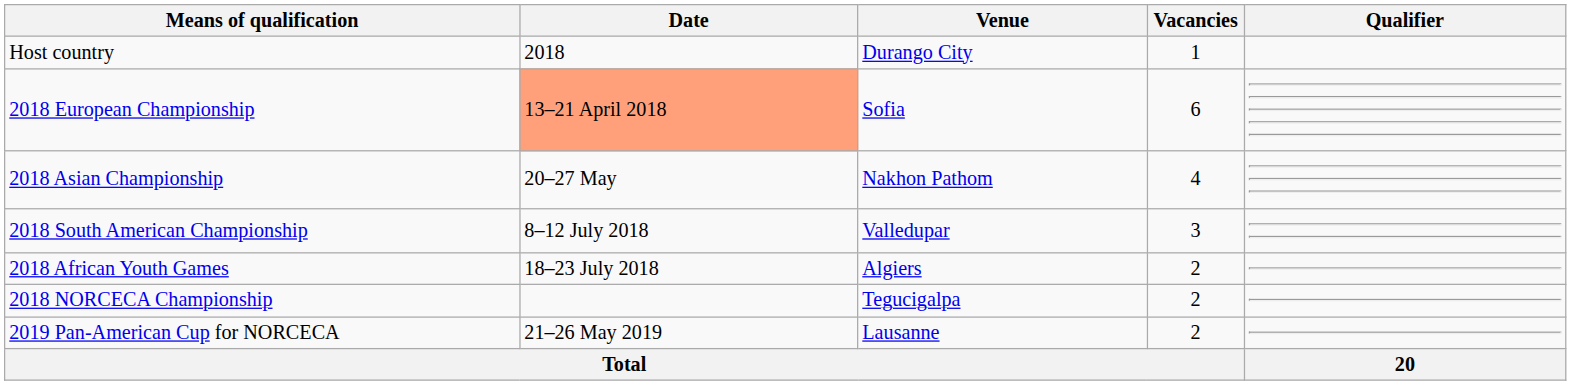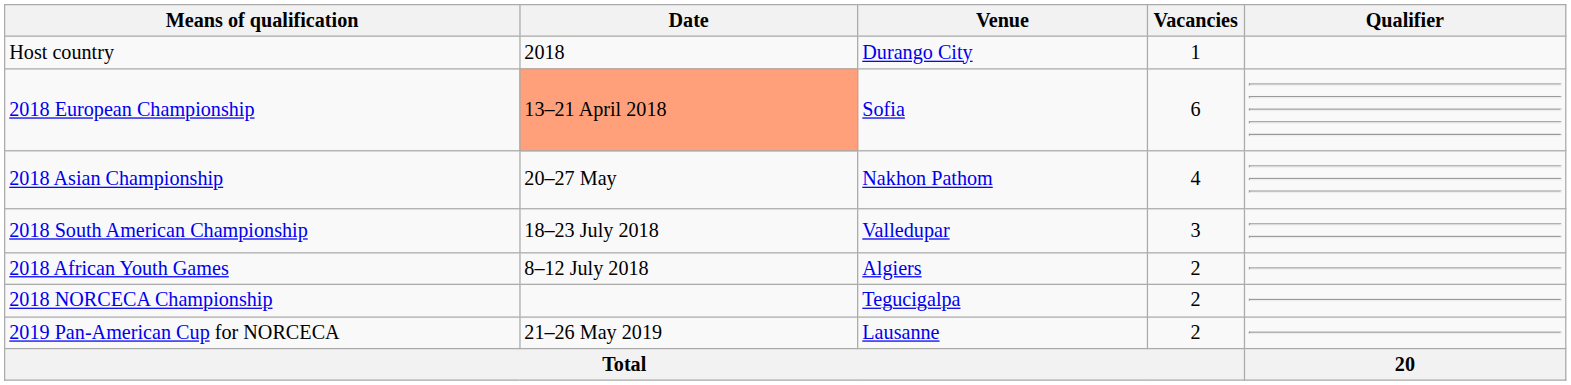(586, 230) 8–12 July 2018 -> (592, 230) 18–23 July 2018
(592, 268) 18–23 July 2018 -> (586, 268) 8–12 July 2018
